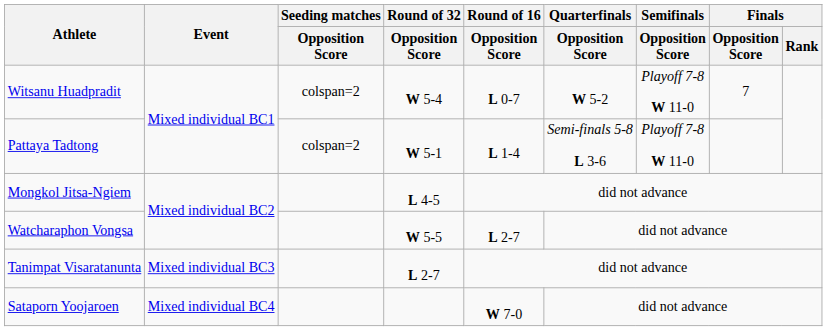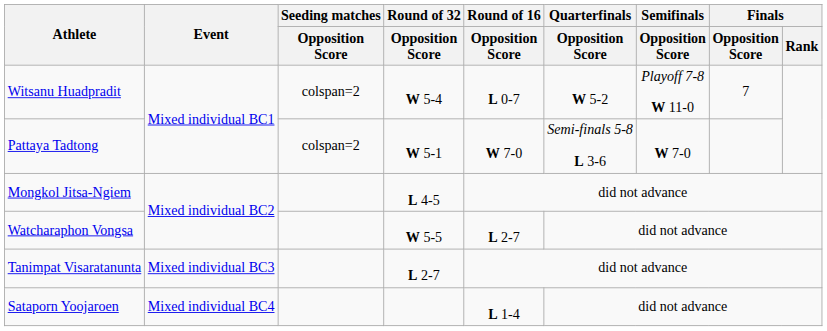(504, 153) L 1-4 -> (504, 153) W 7-0
(673, 146) Playoff 7-8 W 11-0 -> (673, 153) W 7-0
(504, 314) W 7-0 -> (504, 314) L 1-4
